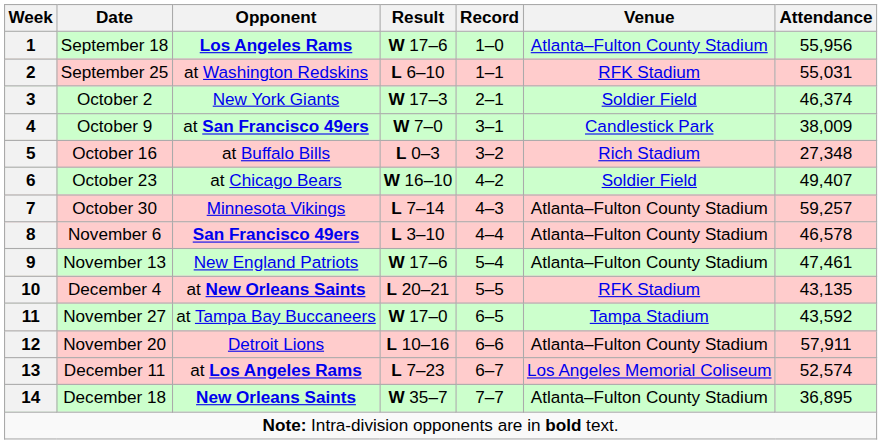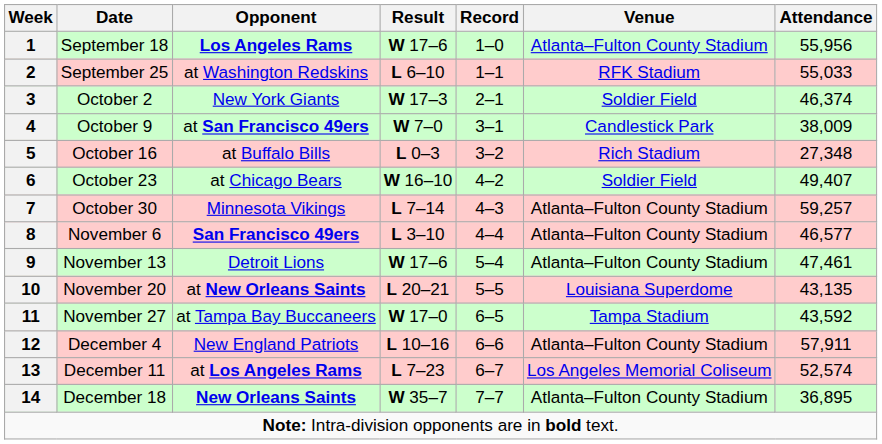(826, 72) 55,031 -> (826, 72) 55,033
(826, 235) 46,578 -> (826, 235) 46,577
(276, 262) New England Patriots -> (276, 262) Detroit Lions
(115, 289) December 4 -> (115, 289) November 20
(649, 289) RFK Stadium -> (649, 289) Louisiana Superdome
(115, 343) November 20 -> (115, 343) December 4
(276, 343) Detroit Lions -> (276, 343) New England Patriots
